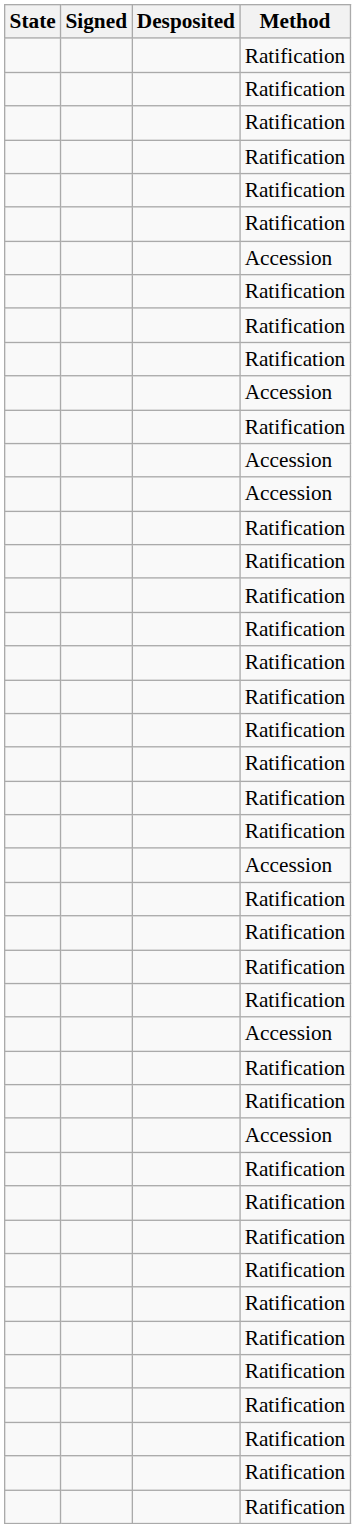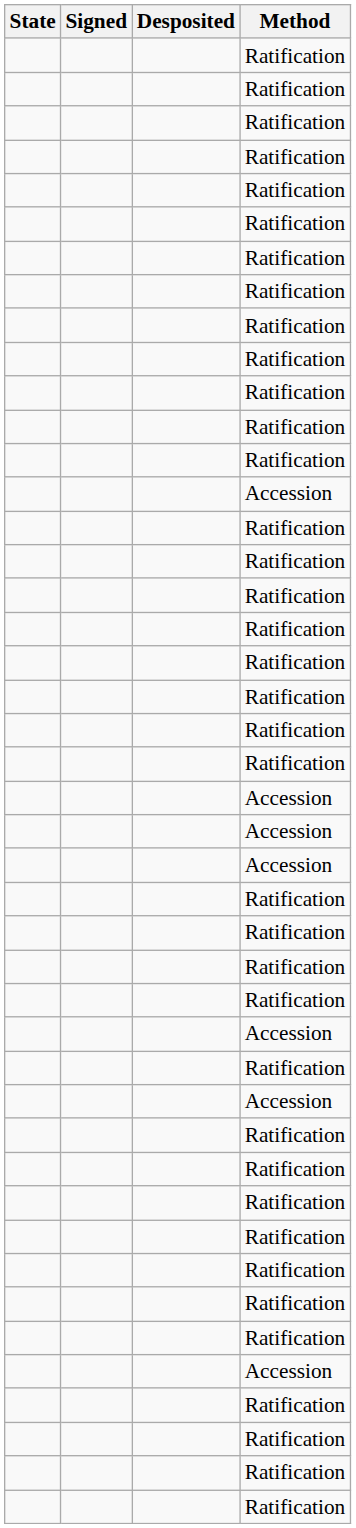(288, 257) Accession -> (295, 257) Ratification
(288, 392) Accession -> (295, 392) Ratification
(288, 460) Accession -> (295, 460) Ratification
(295, 797) Ratification -> (288, 797) Accession
(295, 831) Ratification -> (288, 831) Accession
(295, 1101) Ratification -> (288, 1101) Accession
(288, 1135) Accession -> (295, 1135) Ratification
(295, 1371) Ratification -> (288, 1371) Accession
